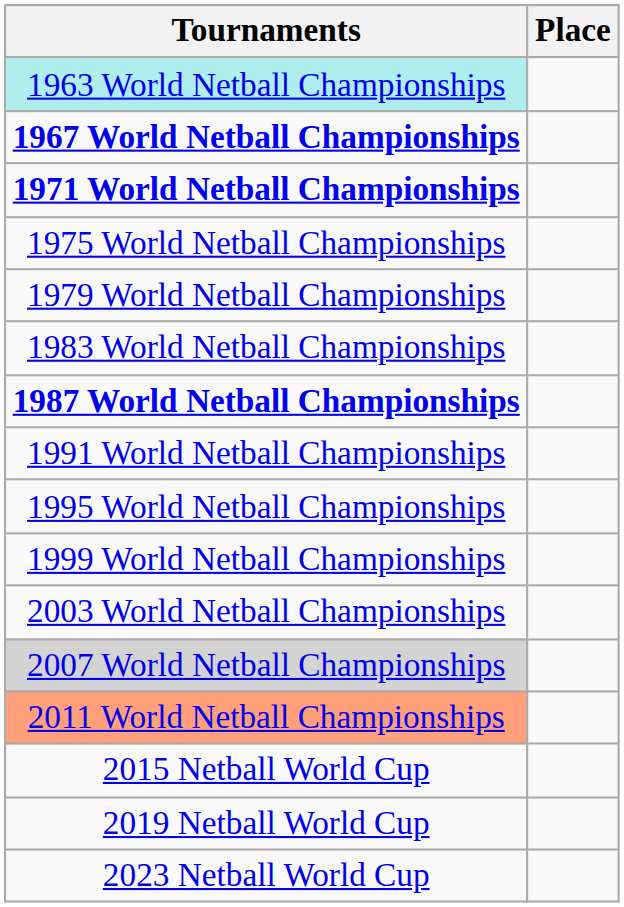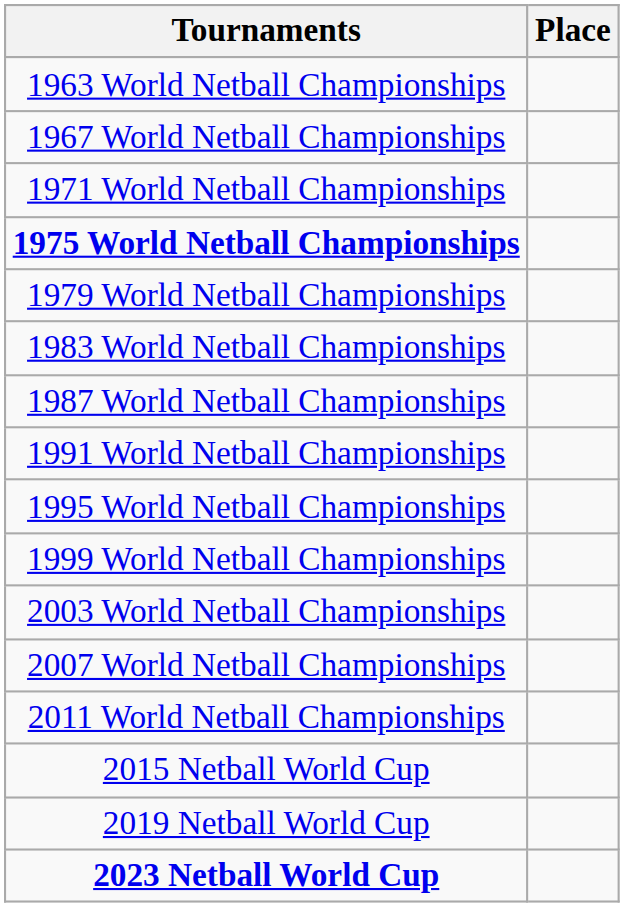(266, 83) paleturquoise background -> (266, 83) no background
(266, 136) bold -> (266, 136) normal
(266, 189) bold -> (266, 189) normal
(266, 242) normal -> (266, 242) bold
(266, 400) bold -> (266, 400) normal
(266, 664) lightgrey background -> (266, 664) no background
(266, 717) lightsalmon background -> (266, 717) no background
(266, 875) normal -> (266, 875) bold
